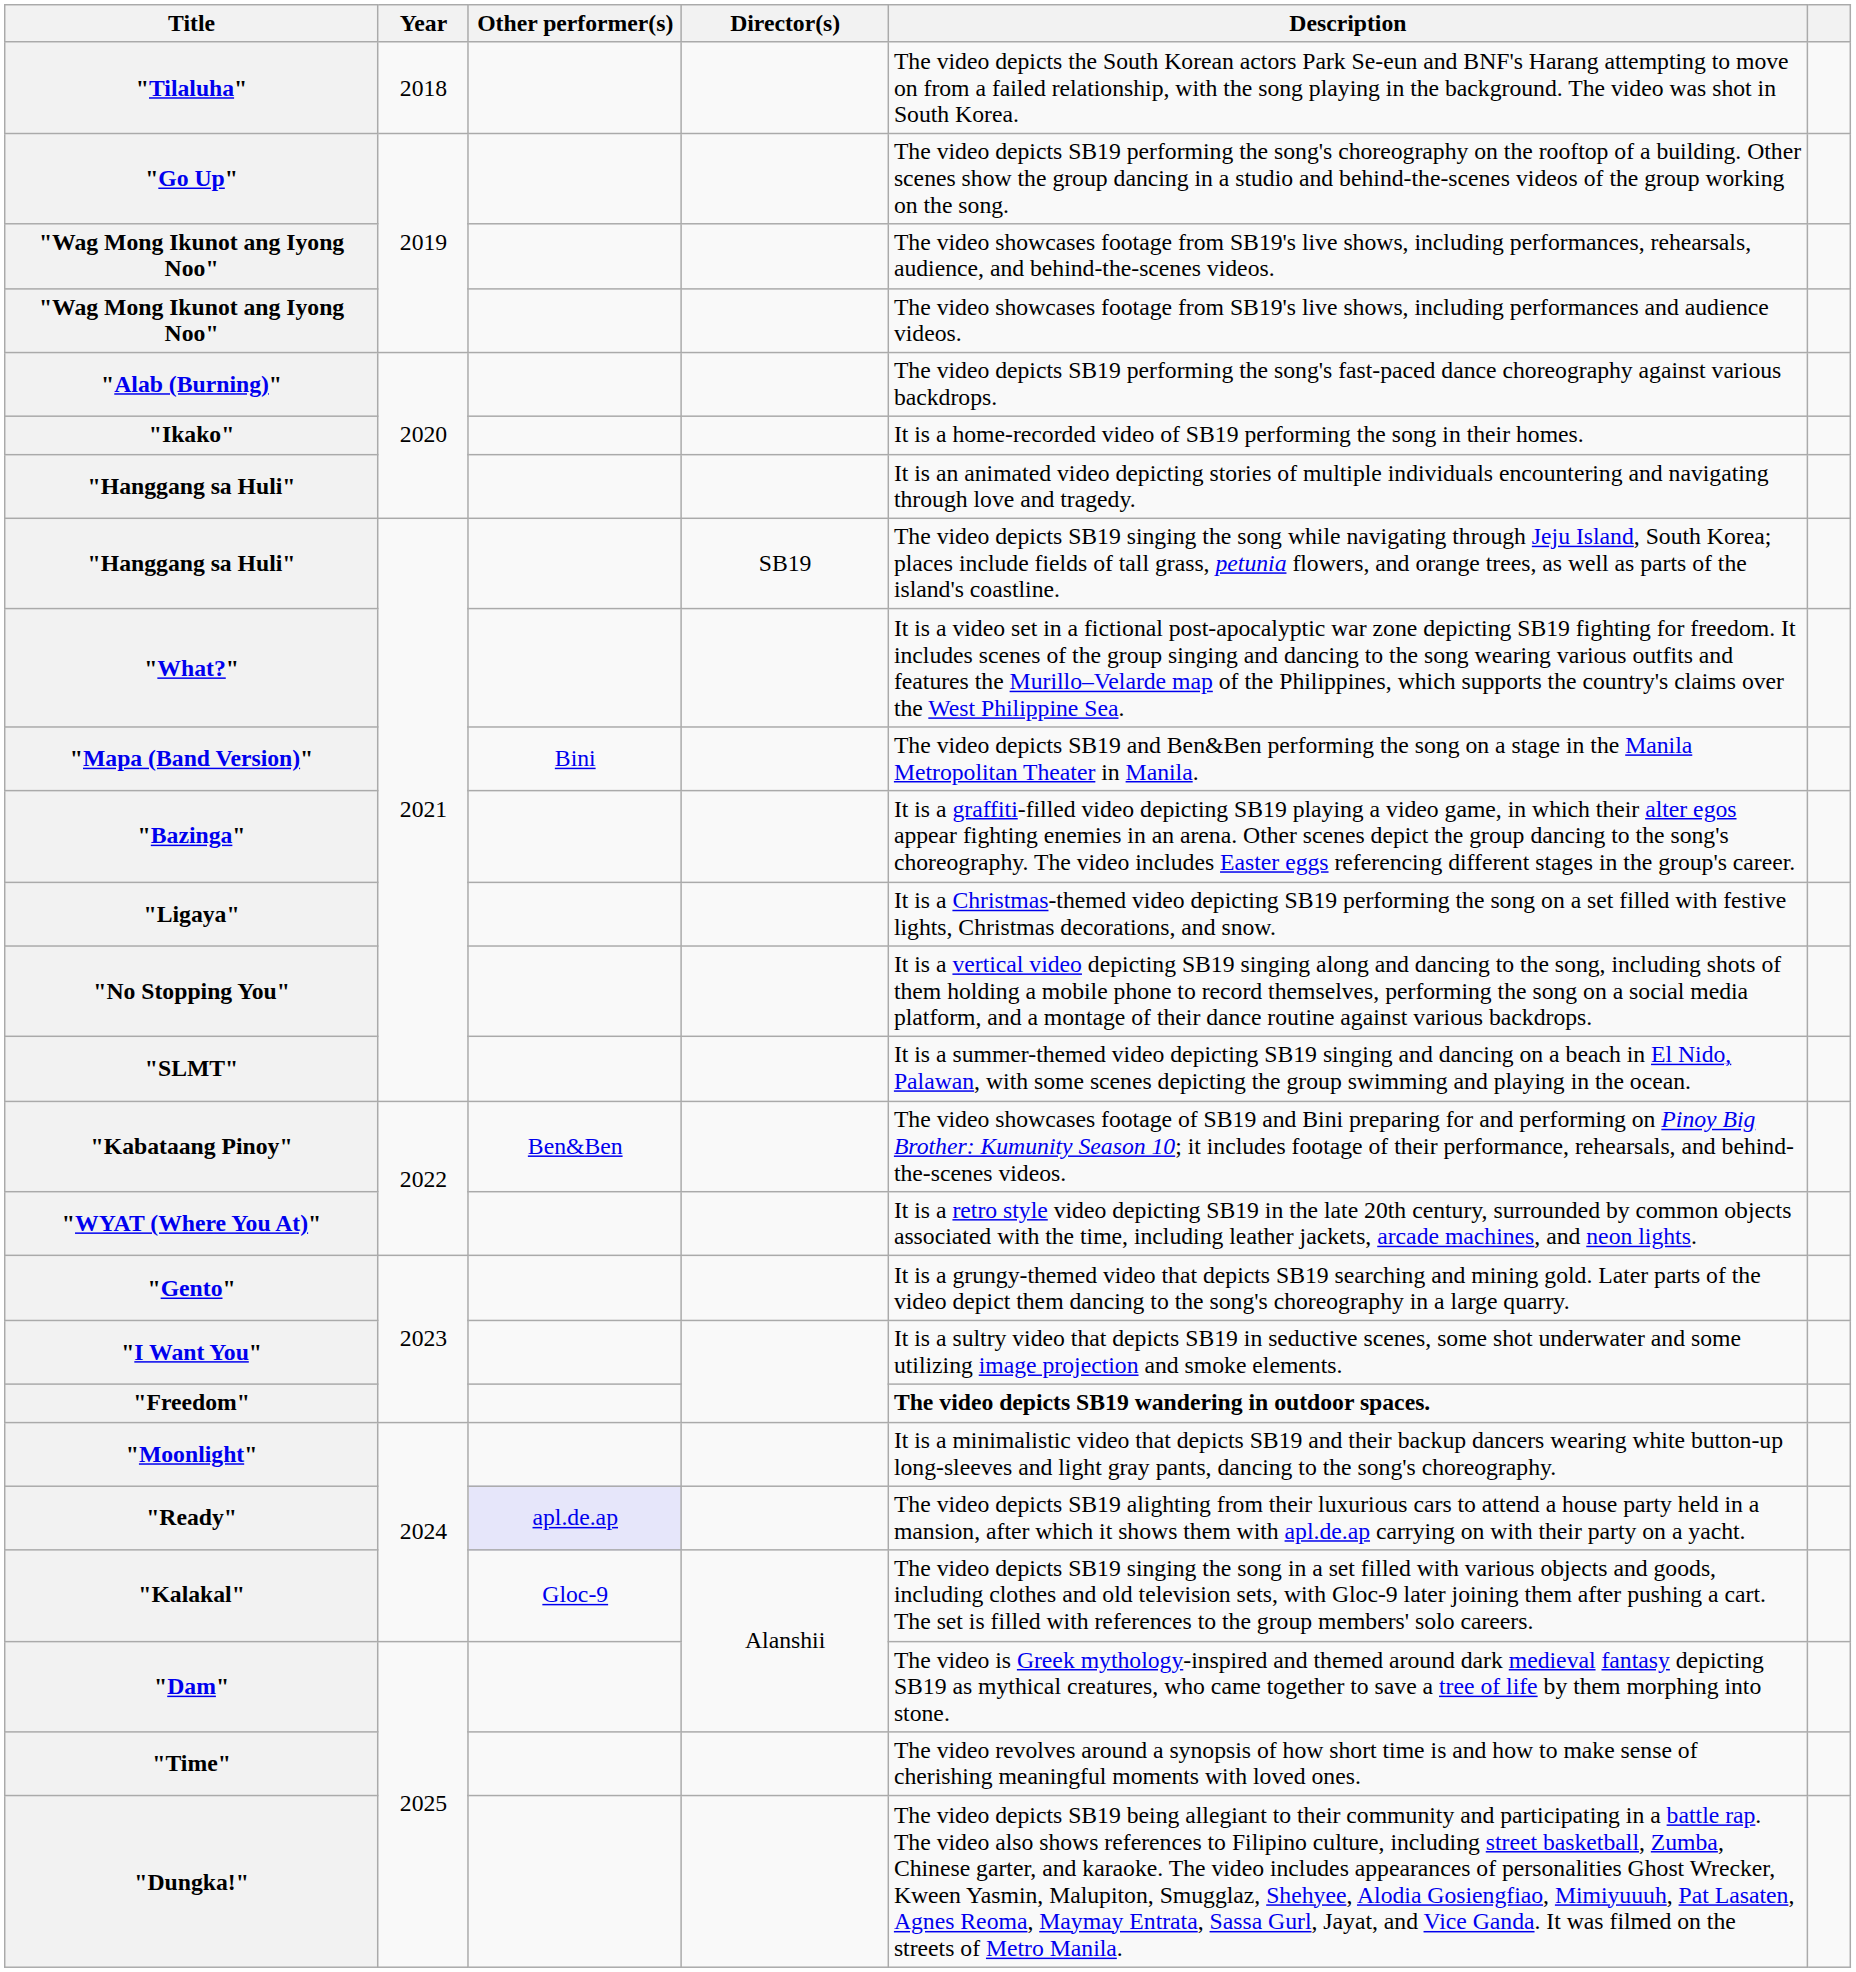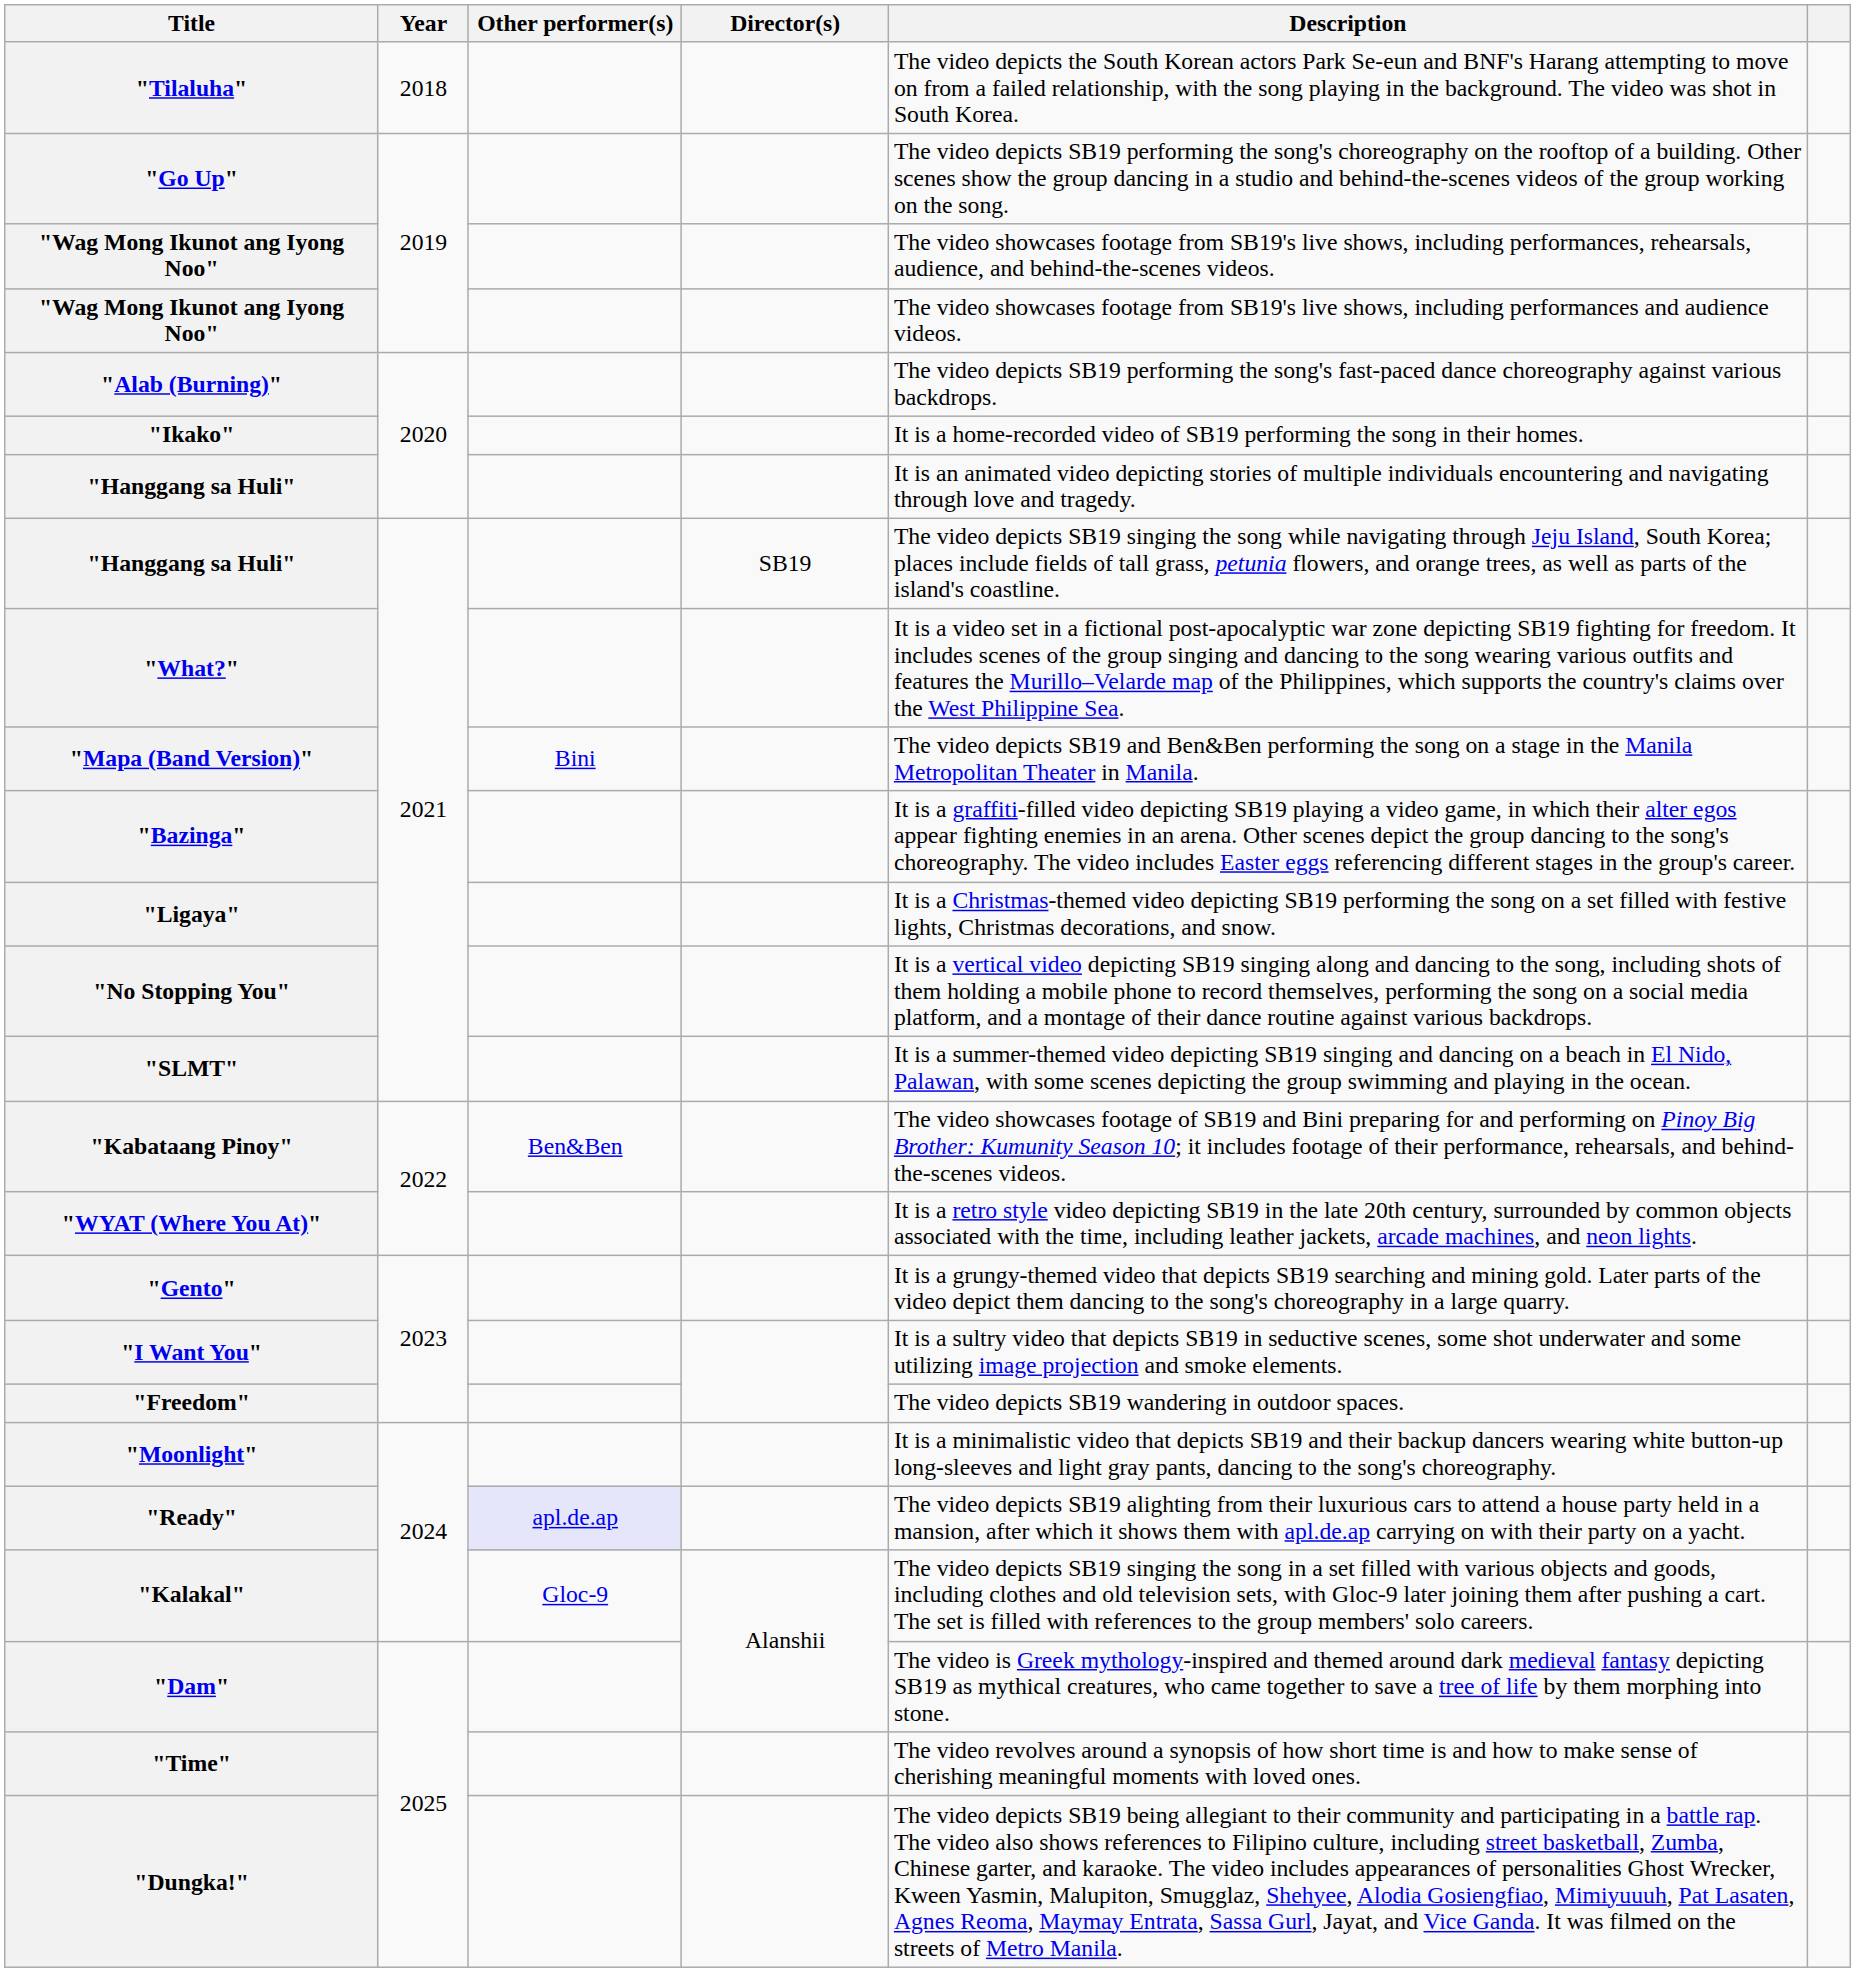(1162, 1402) bold -> (1149, 1402) normal
